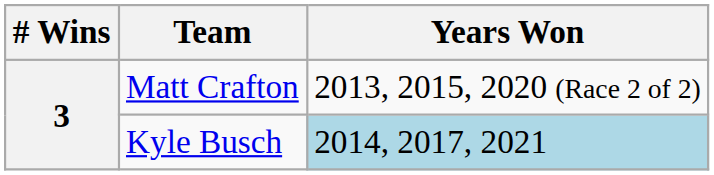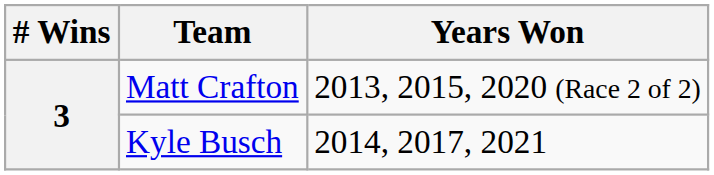(431, 141) lightblue background -> (431, 141) no background
